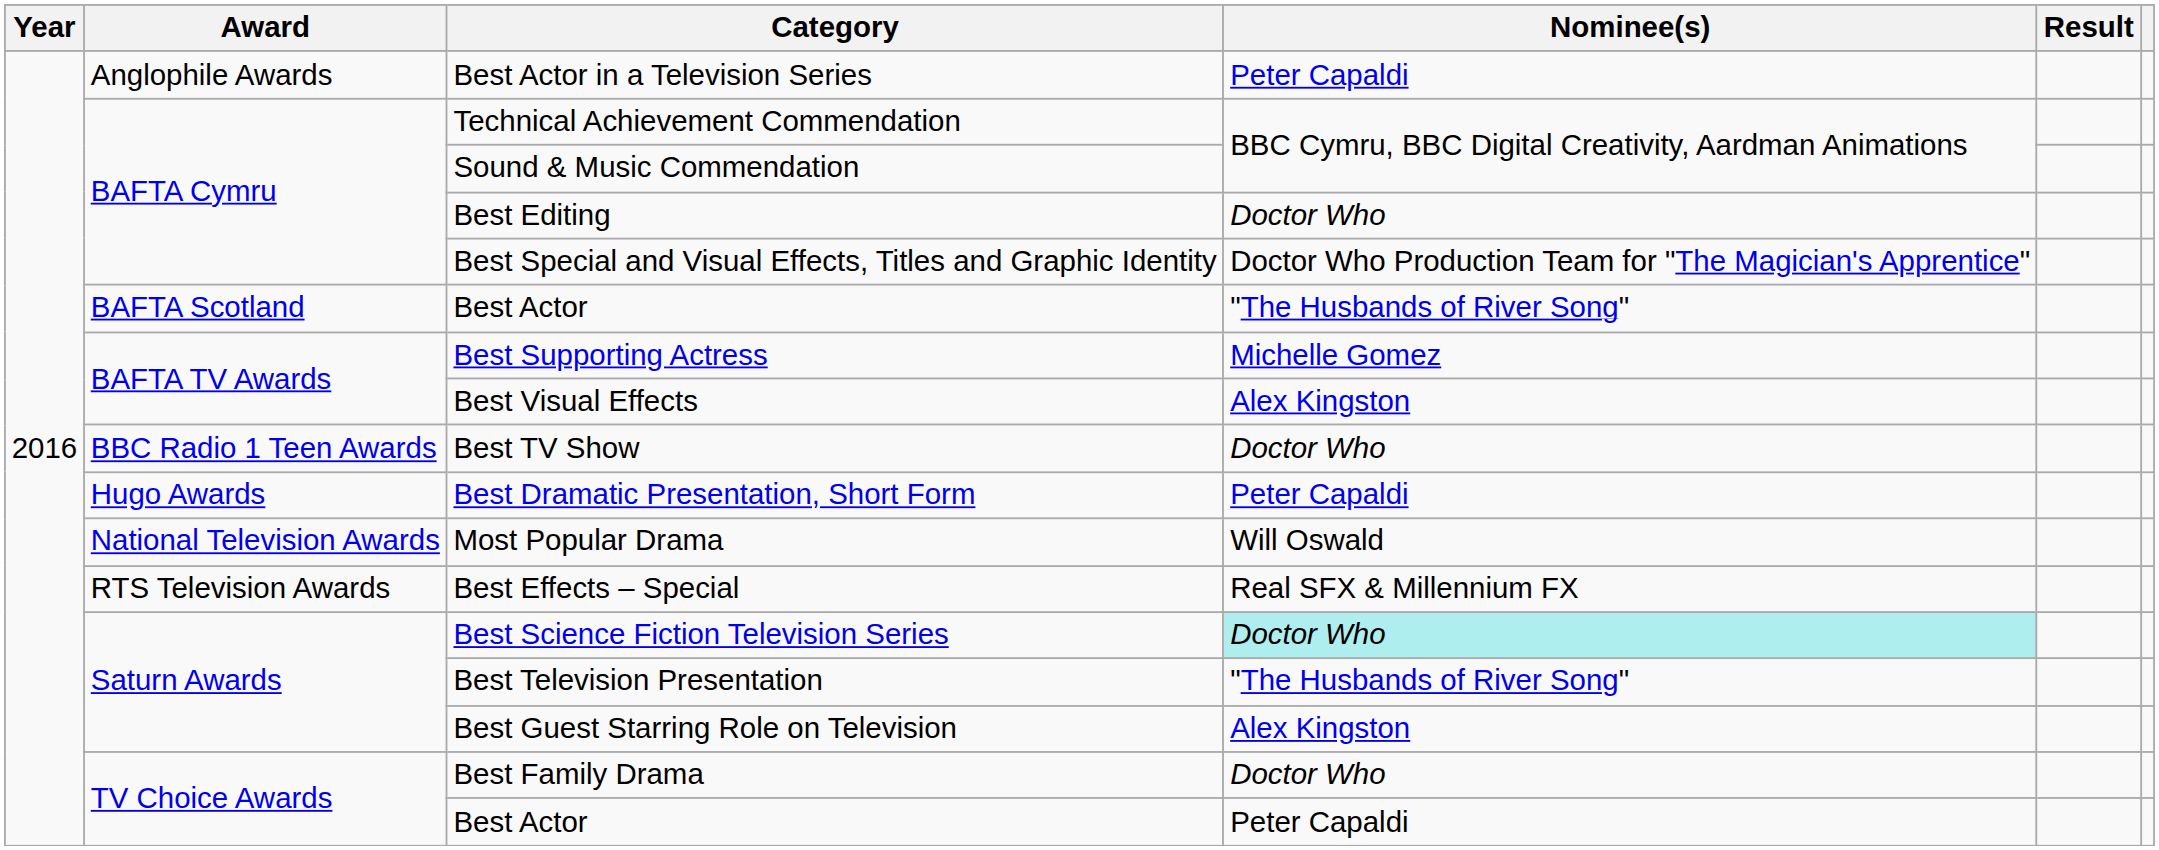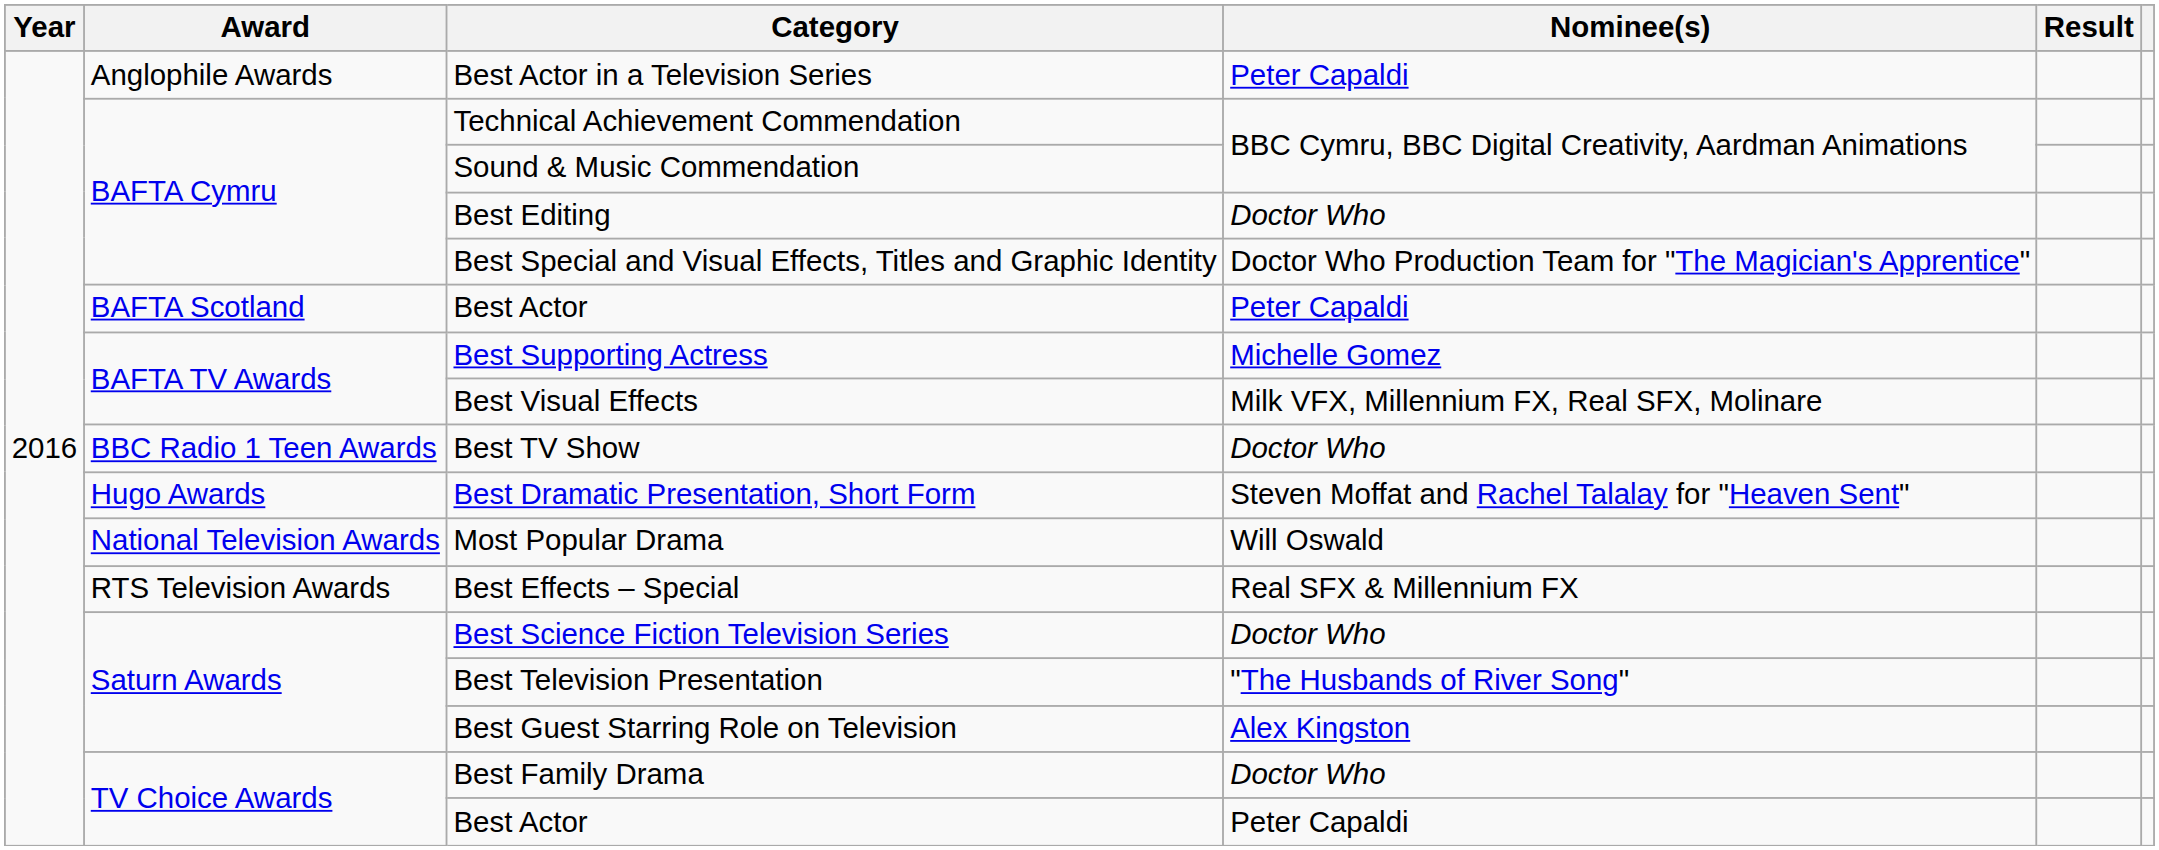(1430, 307) "The Husbands of River Song" -> (1319, 307) Peter Capaldi
(1320, 401) Alex Kingston -> (1526, 401) Milk VFX, Millennium FX, Real SFX, Molinare
(1319, 494) Peter Capaldi -> (1570, 494) Steven Moffat and Rachel Talalay for "Heaven Sent"
(1308, 634) paleturquoise background -> (1308, 634) no background
